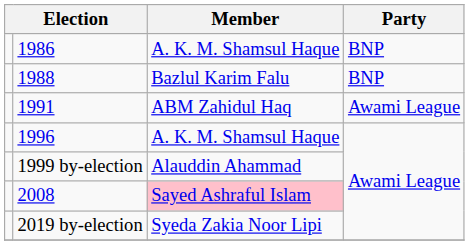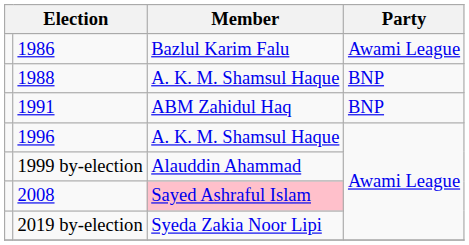(245, 48) A. K. M. Shamsul Haque -> (220, 48) Bazlul Karim Falu
(366, 48) BNP -> (404, 48) Awami League
(220, 78) Bazlul Karim Falu -> (245, 78) A. K. M. Shamsul Haque
(404, 107) Awami League -> (366, 107) BNP
